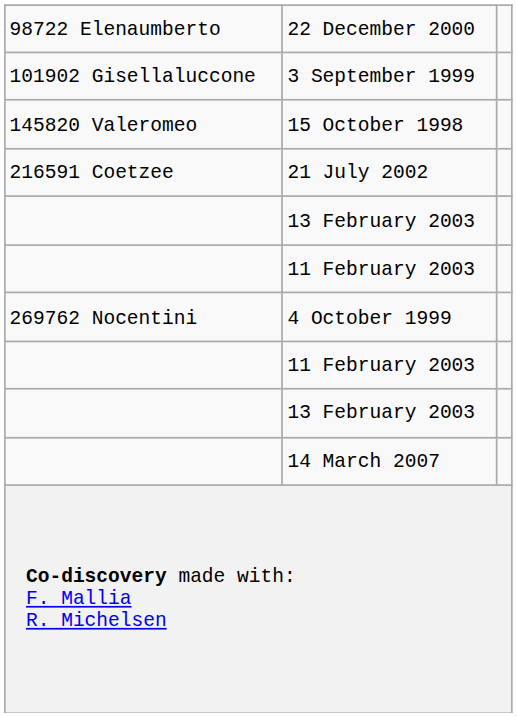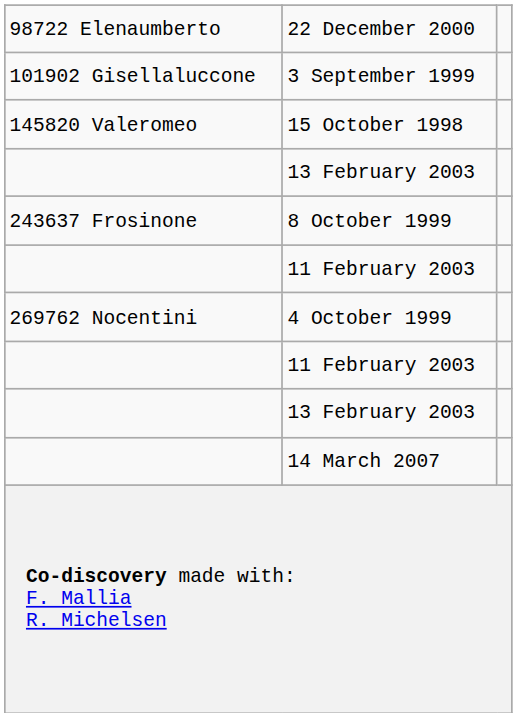- row: (92, 173)
+ row: (103, 221)
